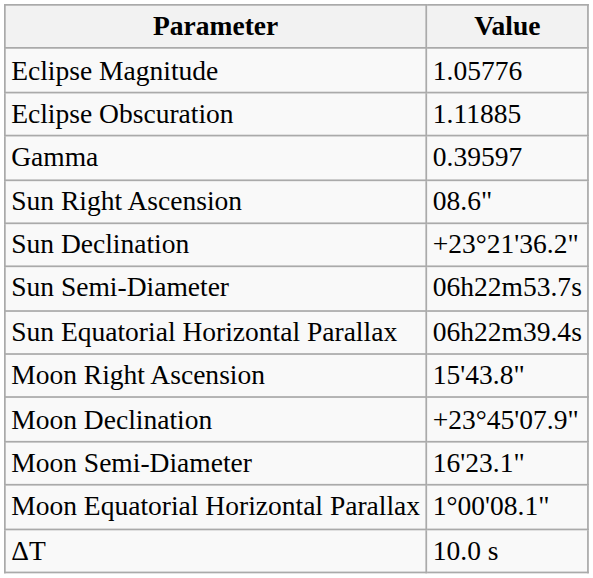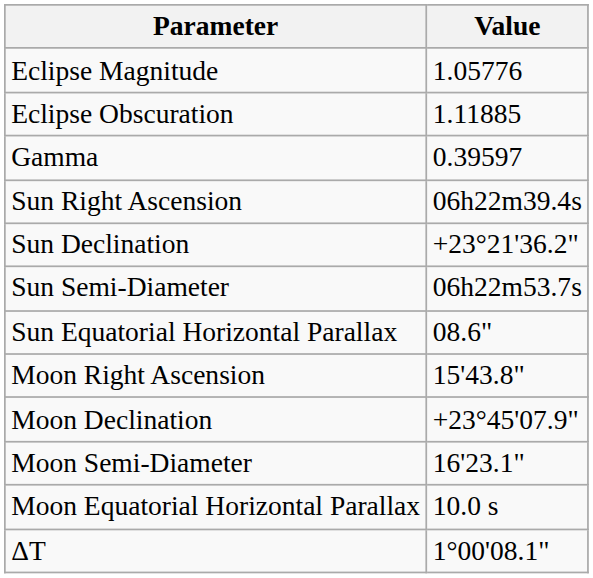(462, 200) 08.6" -> (507, 200) 06h22m39.4s
(507, 331) 06h22m39.4s -> (462, 331) 08.6"
(491, 506) 1°00'08.1" -> (466, 506) 10.0 s
(466, 550) 10.0 s -> (491, 550) 1°00'08.1"
